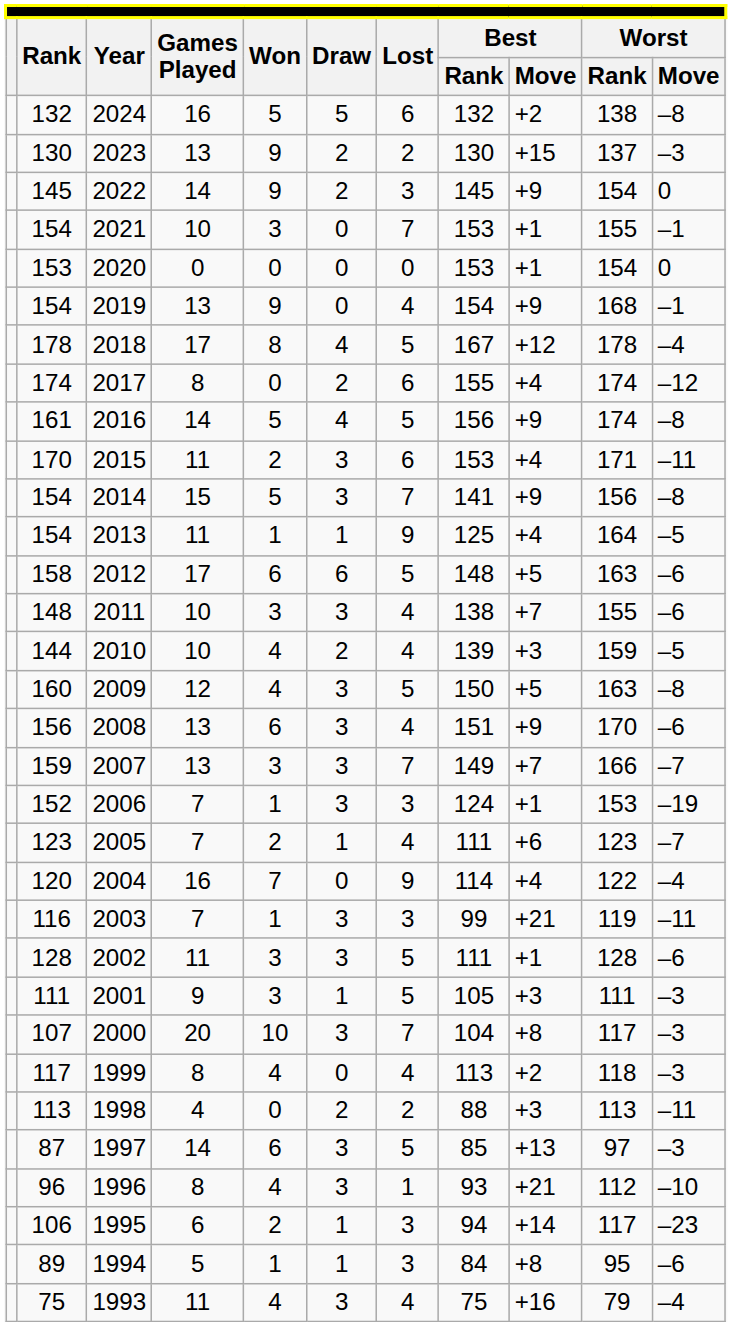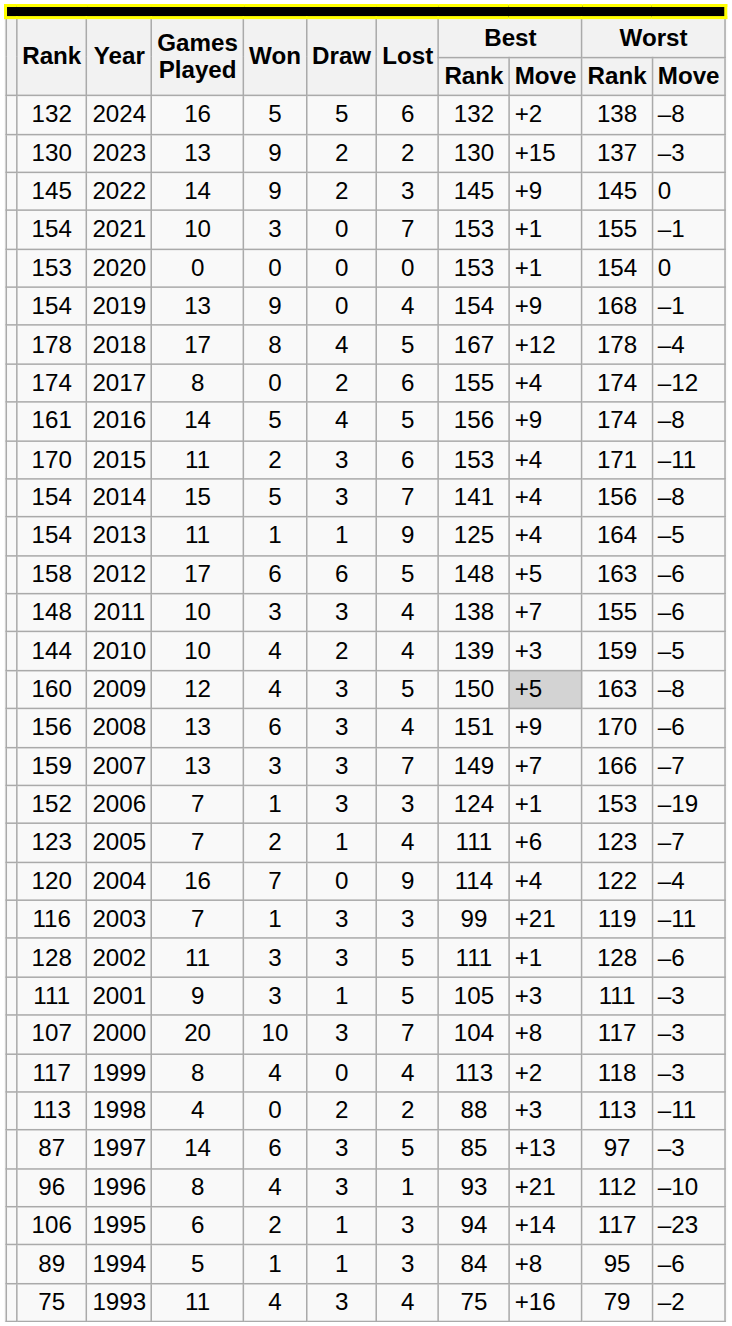(617, 191) 154 -> (617, 191) 145
(528, 497) +9 -> (528, 497) +4
(528, 689) no background -> (528, 689) lightgrey background
(671, 1302) –4 -> (671, 1302) –2
